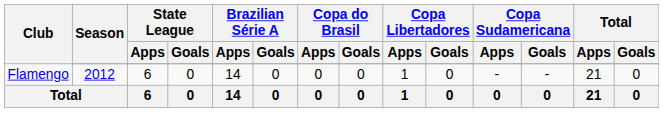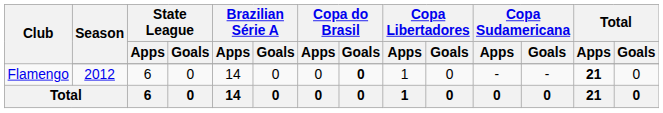(361, 74) normal -> (361, 74) bold
(594, 74) normal -> (594, 74) bold
